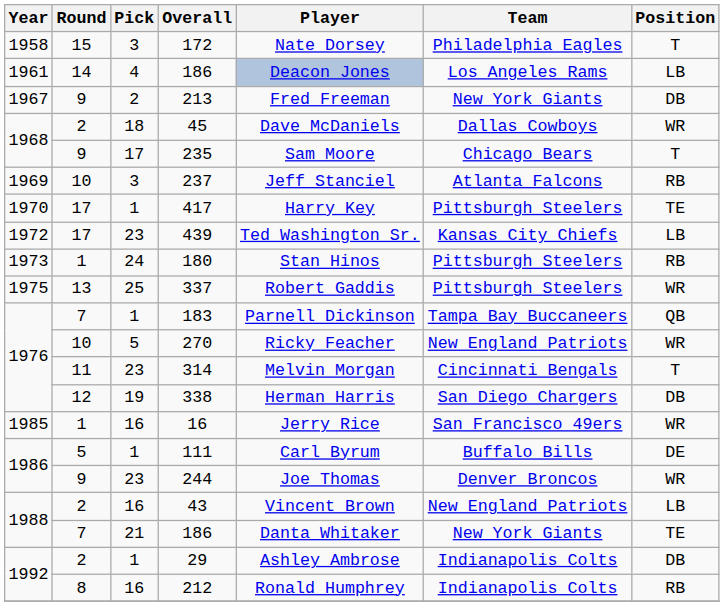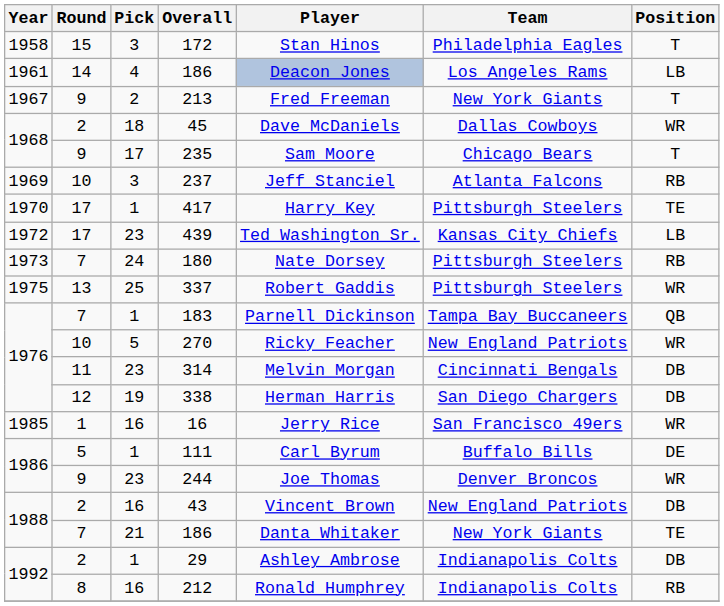(330, 45) Nate Dorsey -> (330, 45) Stan Hinos
(675, 100) DB -> (675, 100) T
(81, 262) 1 -> (81, 262) 7
(330, 262) Stan Hinos -> (330, 262) Nate Dorsey
(675, 371) T -> (675, 371) DB
(675, 506) LB -> (675, 506) DB
